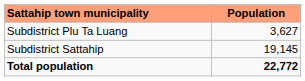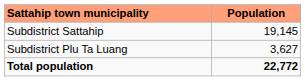rows swapped: (55, 49) <-> (67, 31)
